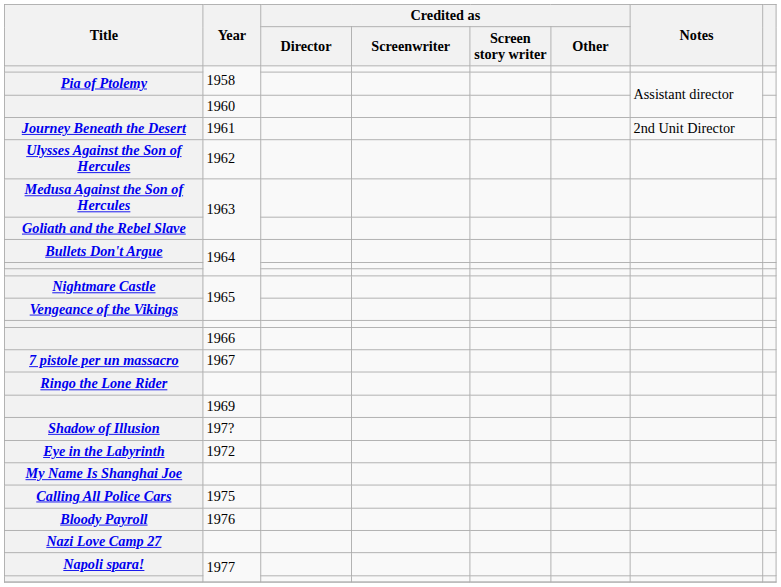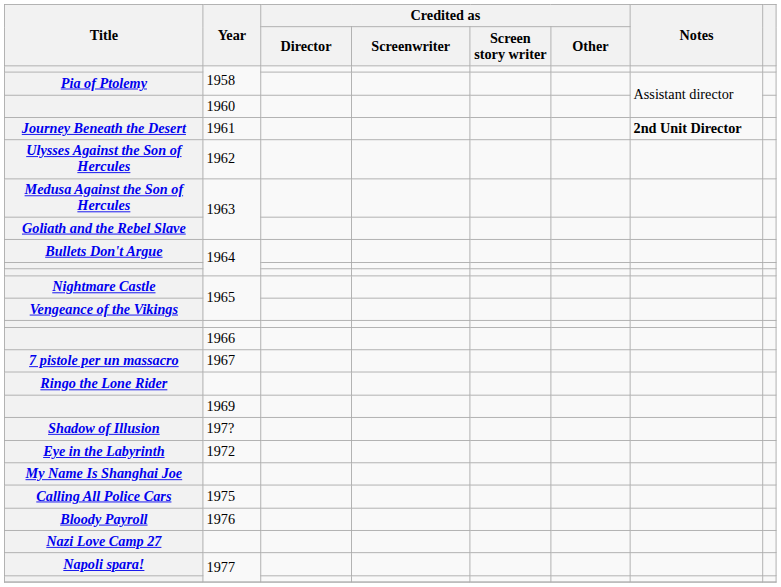(684, 128) normal -> (688, 128) bold
